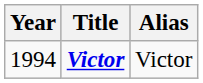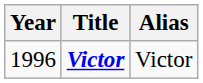(33, 59) 1994 -> (33, 59) 1996
